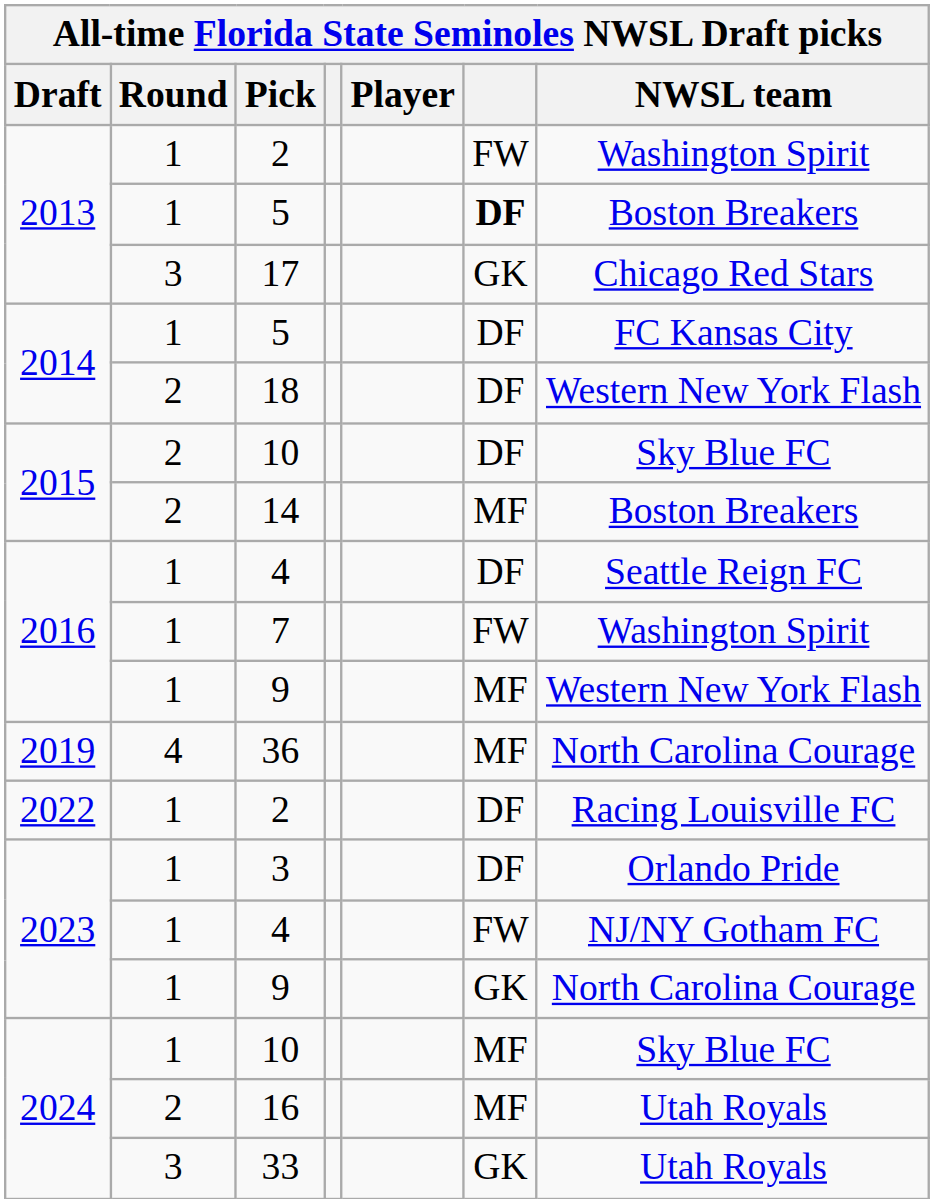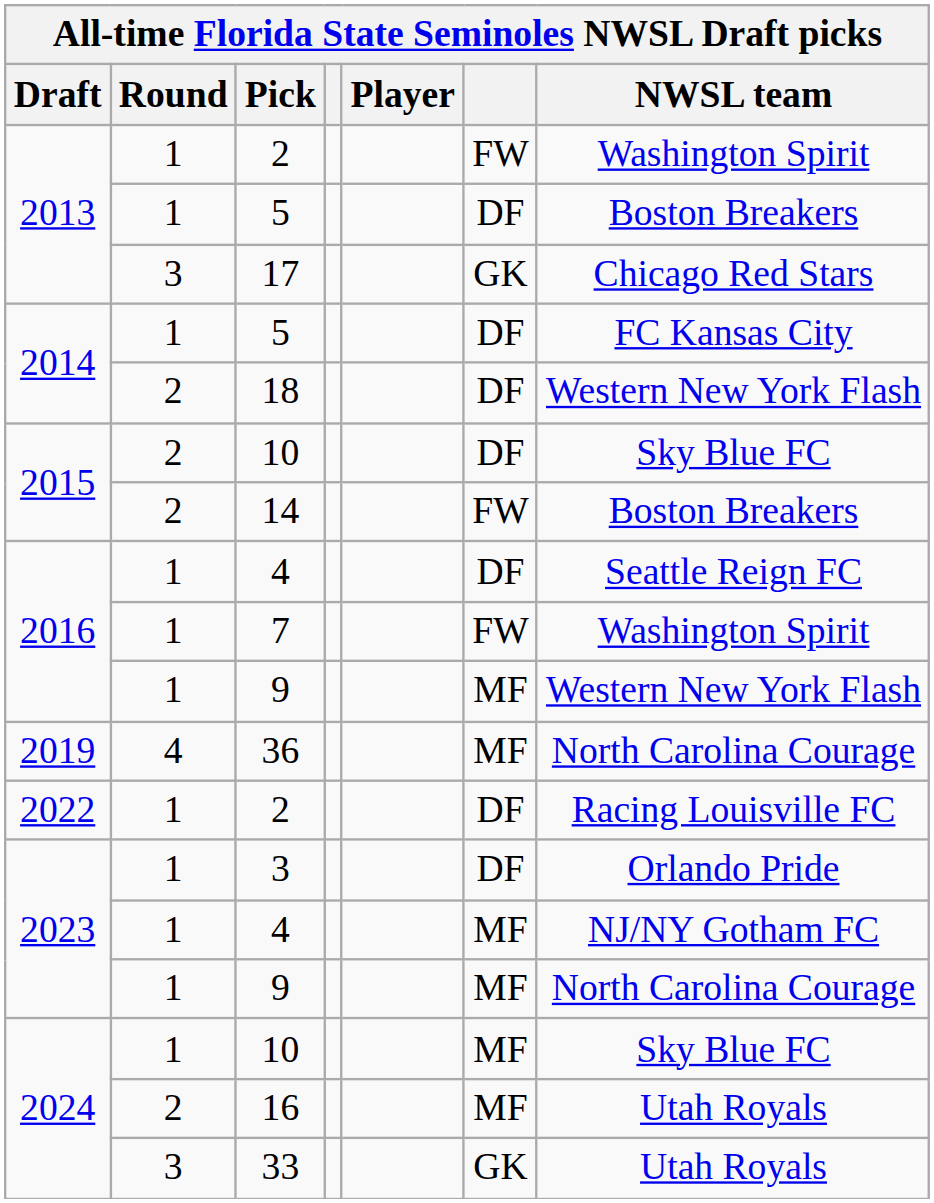(500, 213) bold -> (500, 213) normal
(500, 511) MF -> (500, 511) FW
(500, 928) FW -> (500, 928) MF
(500, 988) GK -> (500, 988) MF
